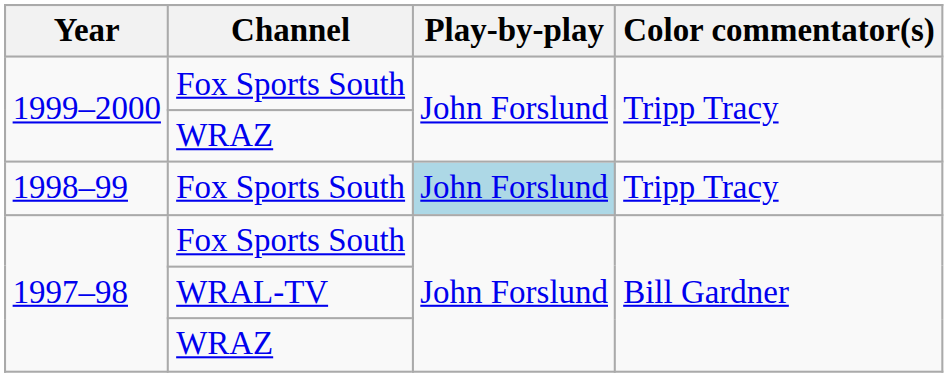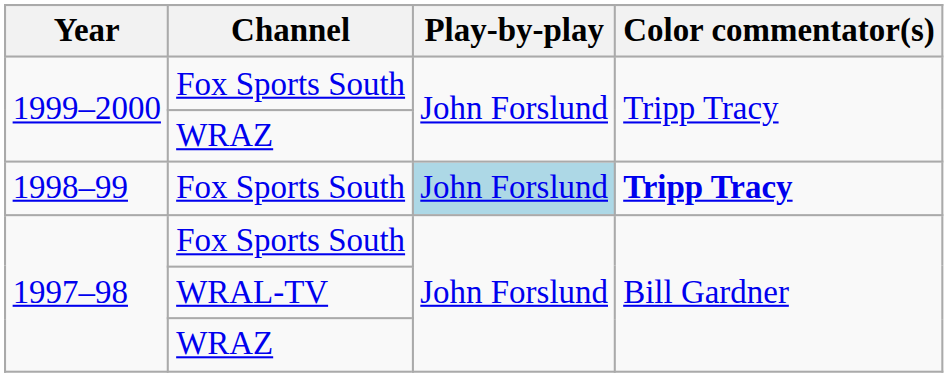(701, 187) normal -> (708, 187) bold
